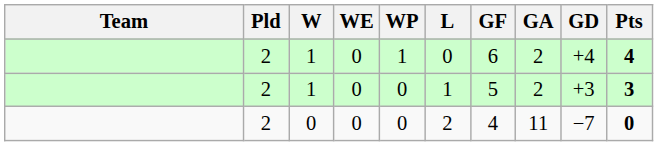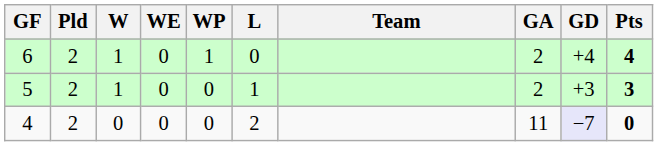columns swapped: (124, 21) <-> (493, 21)
(584, 123) no background -> (584, 123) lavender background
